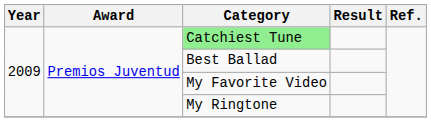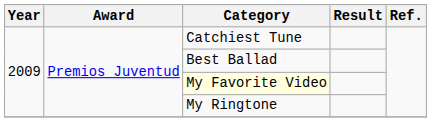(244, 38) lightgreen background -> (244, 38) no background
(257, 83) no background -> (257, 83) lightyellow background
